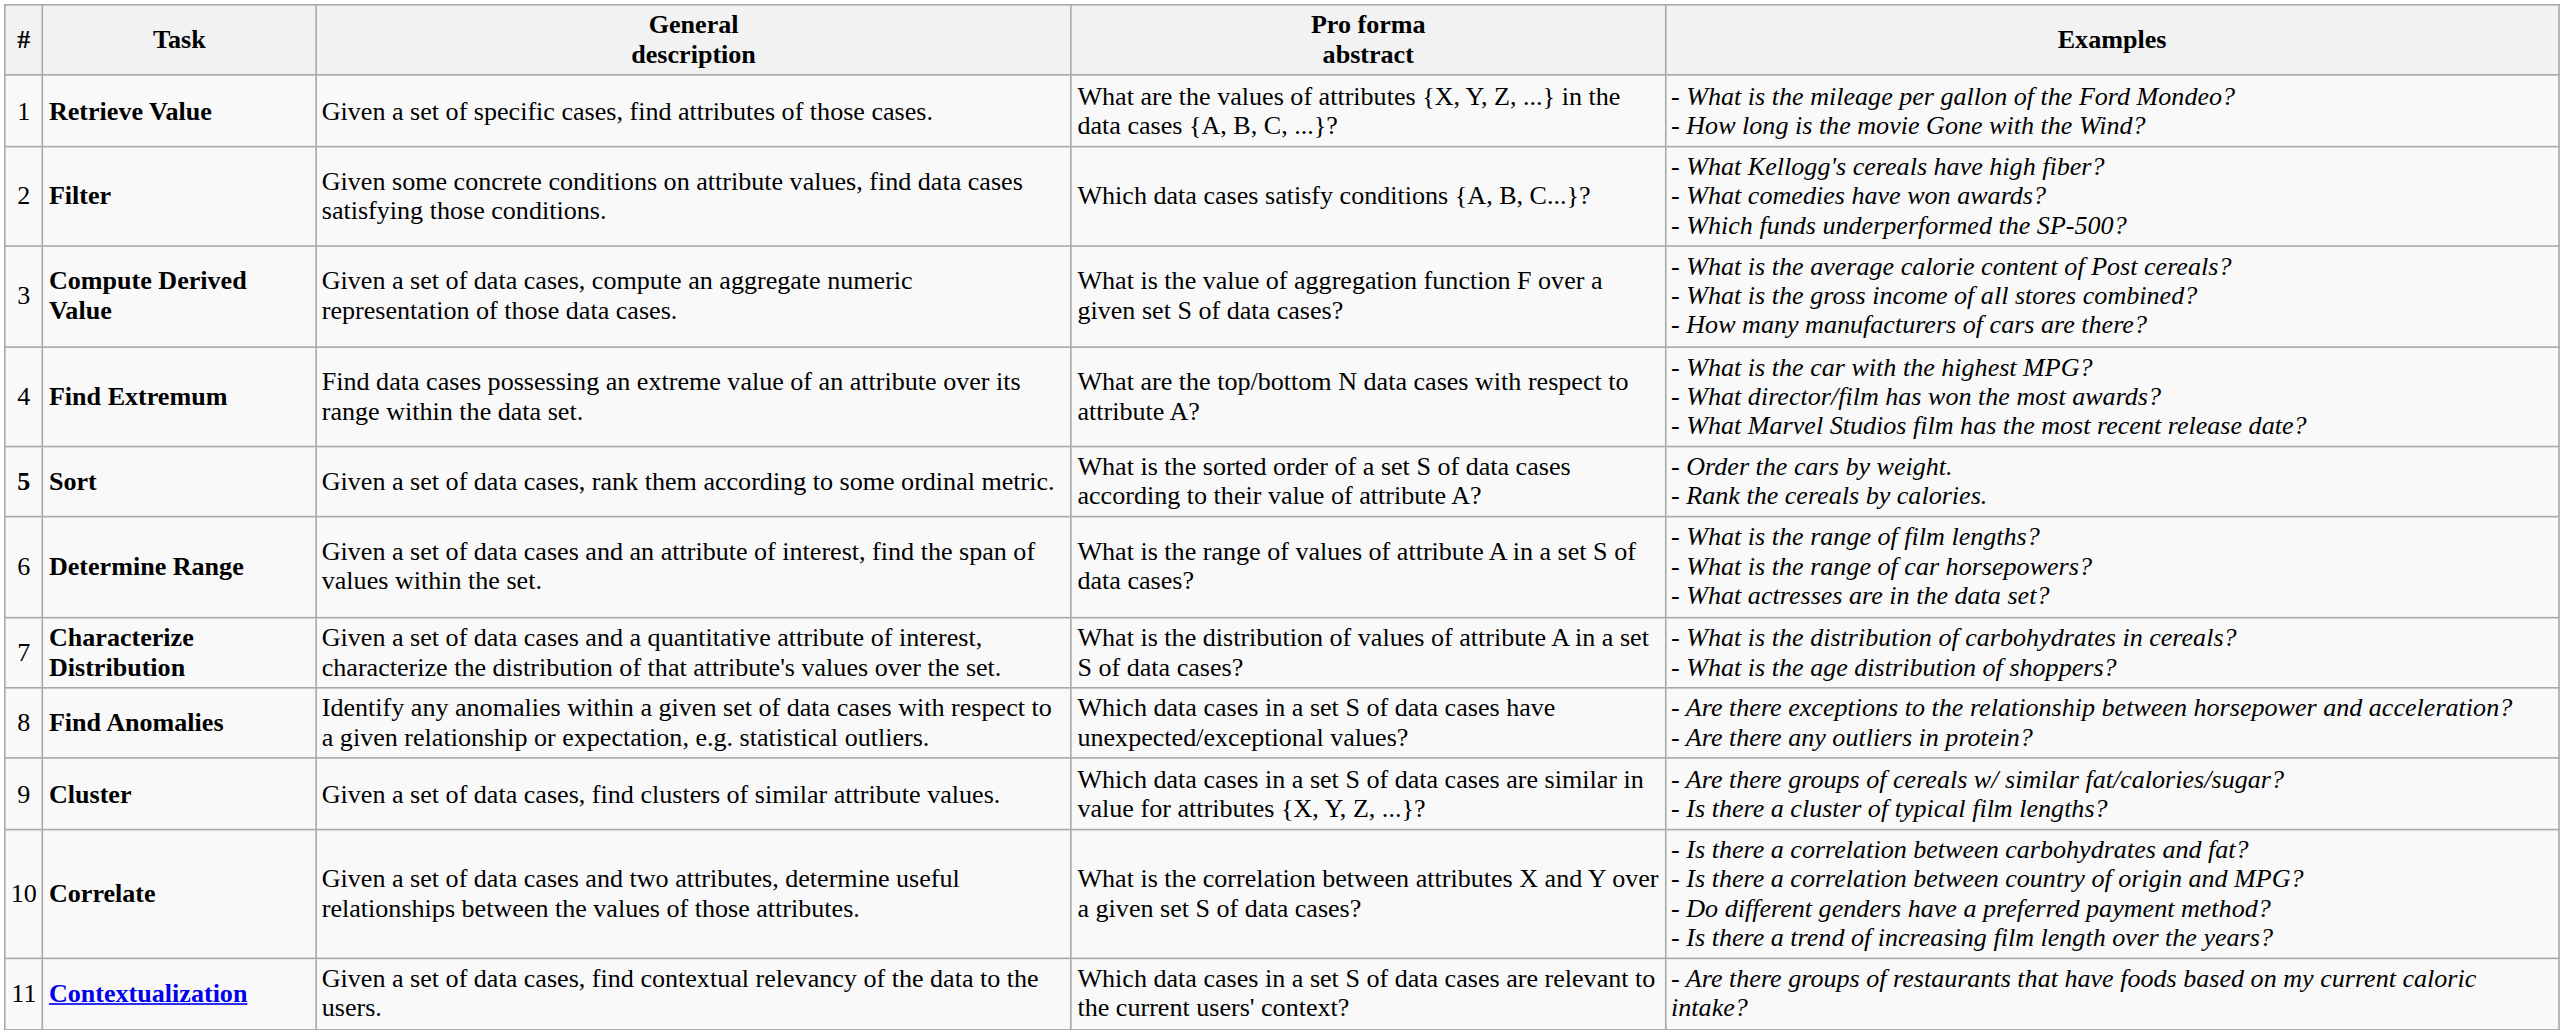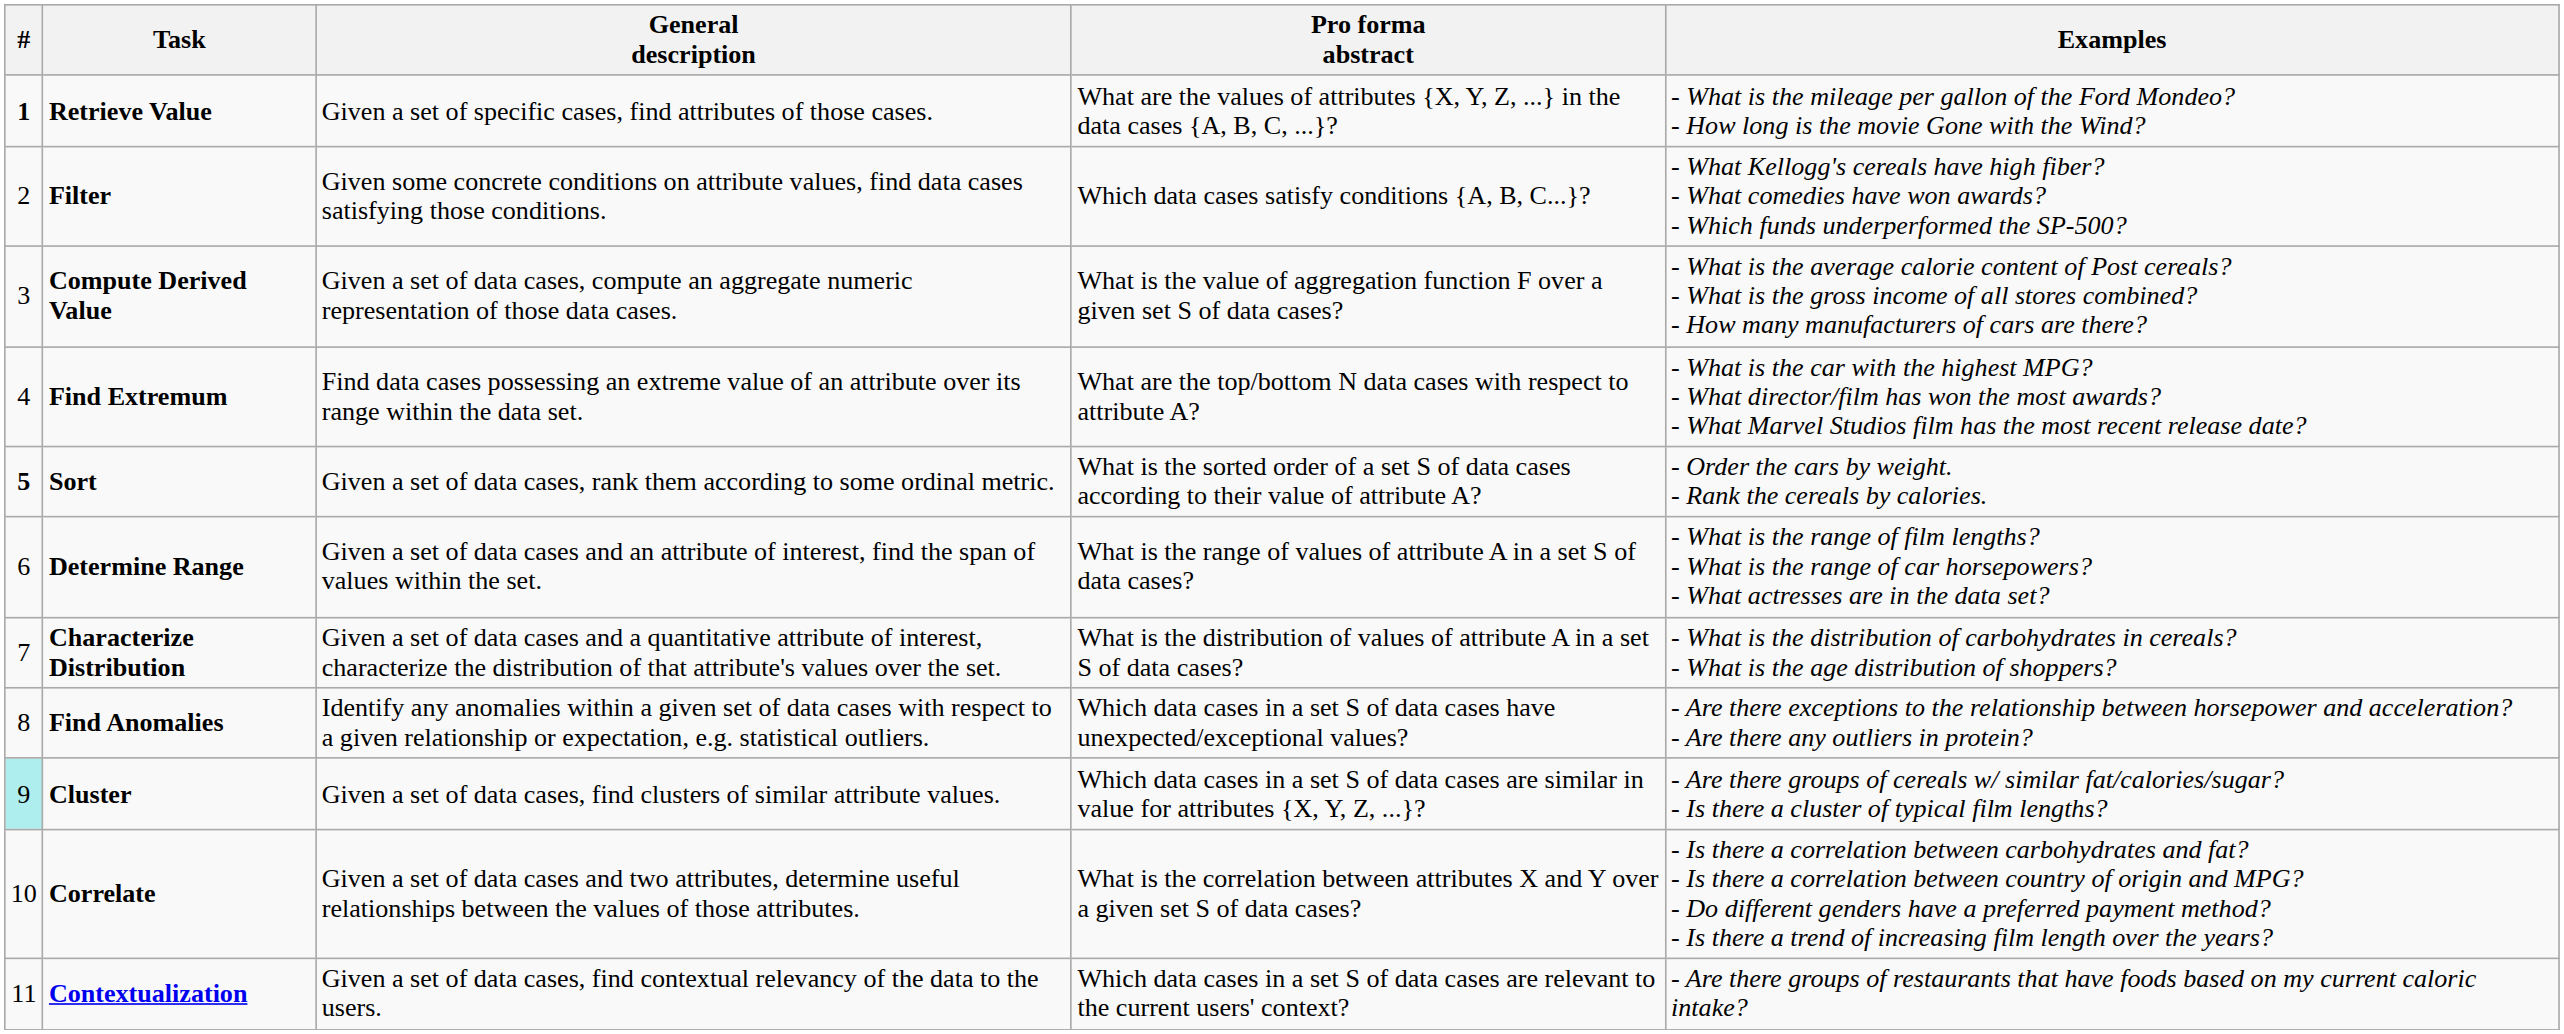(24, 110) normal -> (24, 110) bold
(24, 793) no background -> (24, 793) paleturquoise background
